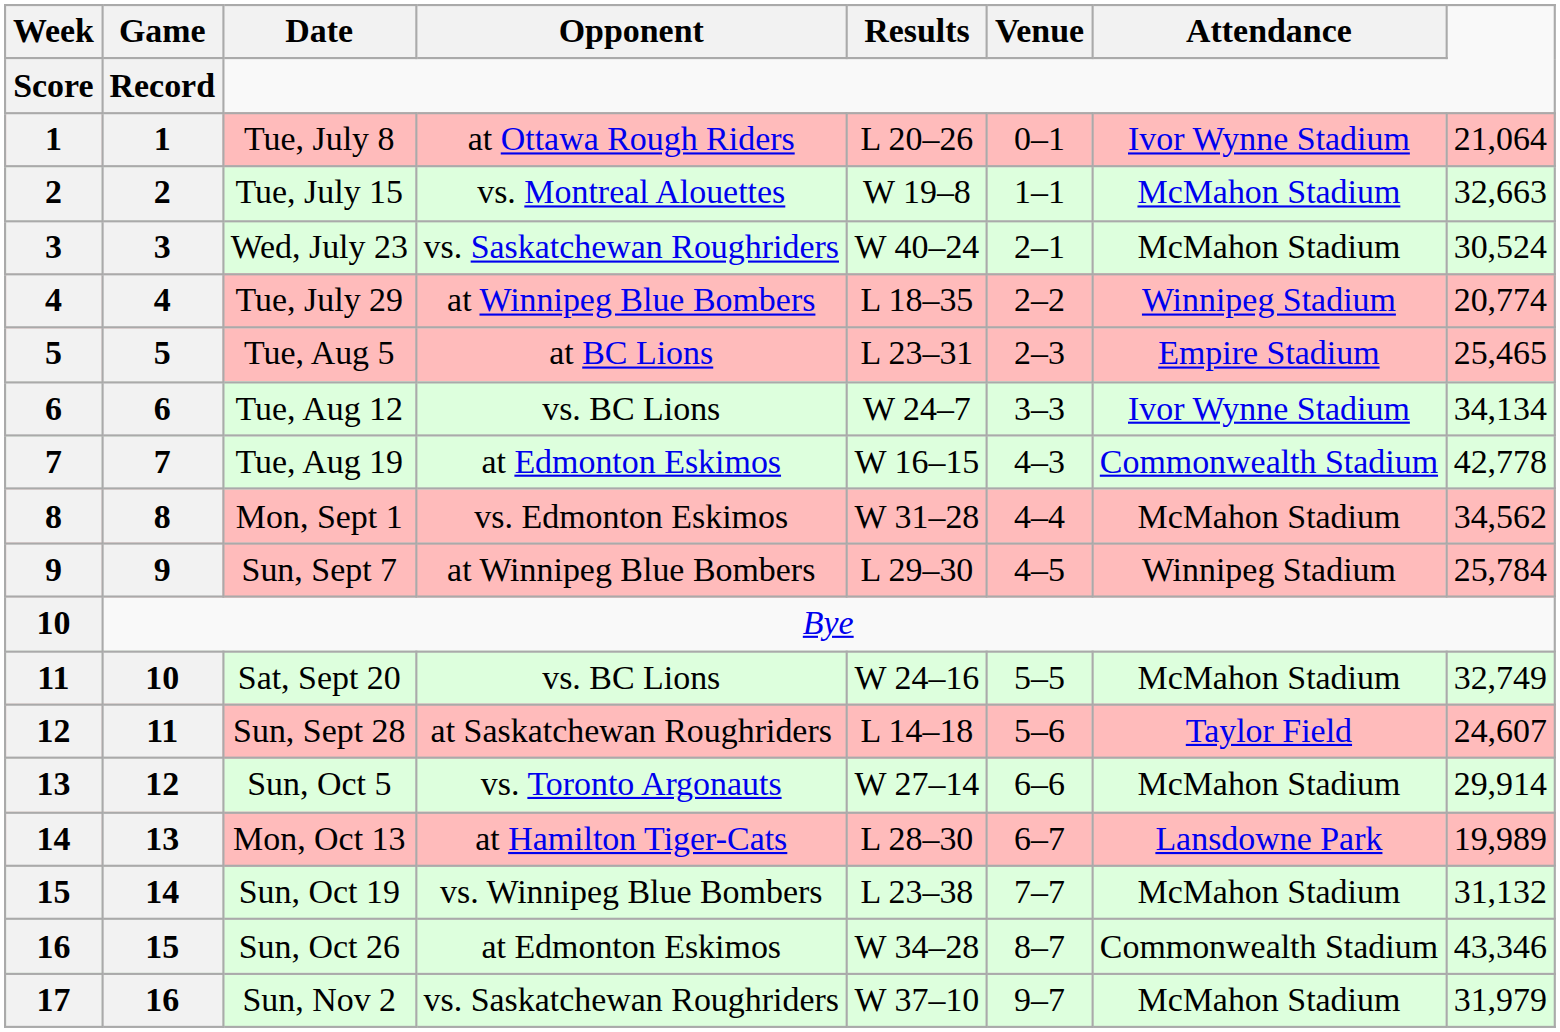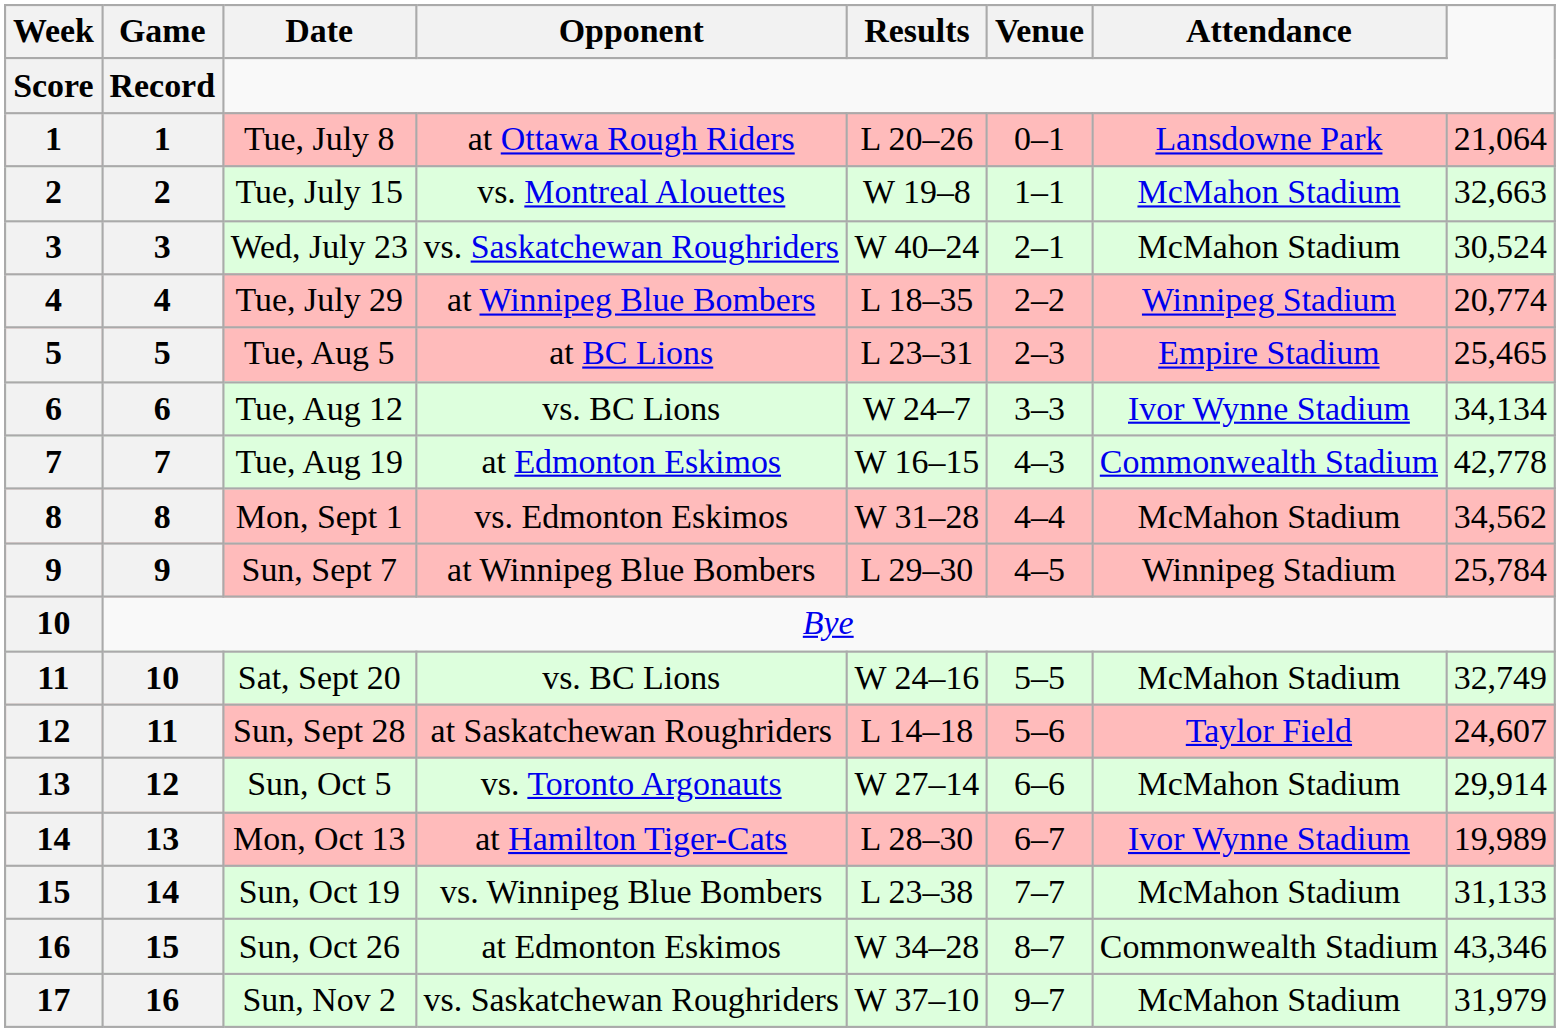(1269, 138) Ivor Wynne Stadium -> (1269, 138) Lansdowne Park
(1269, 838) Lansdowne Park -> (1269, 838) Ivor Wynne Stadium
(1500, 892) 31,132 -> (1500, 892) 31,133
